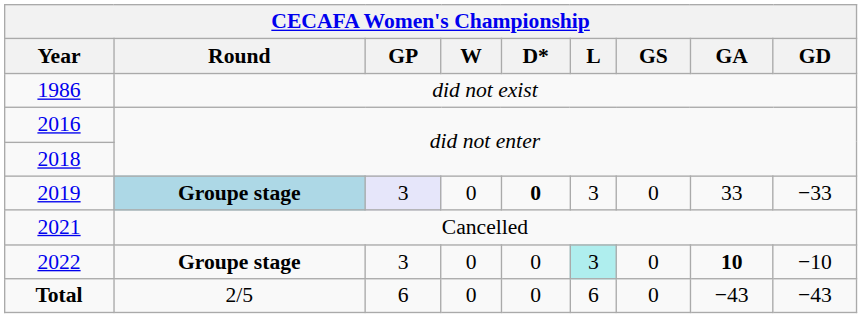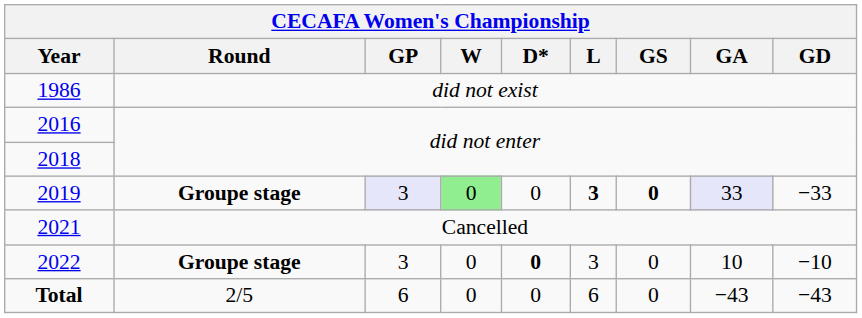(239, 192) lightblue background -> (239, 192) no background
(471, 192) no background -> (471, 192) lightgreen background
(536, 192) bold -> (536, 192) normal
(593, 192) normal -> (593, 192) bold
(653, 192) normal -> (653, 192) bold
(732, 192) no background -> (732, 192) lavender background
(536, 261) normal -> (536, 261) bold
(593, 261) paleturquoise background -> (593, 261) no background
(732, 261) bold -> (732, 261) normal
